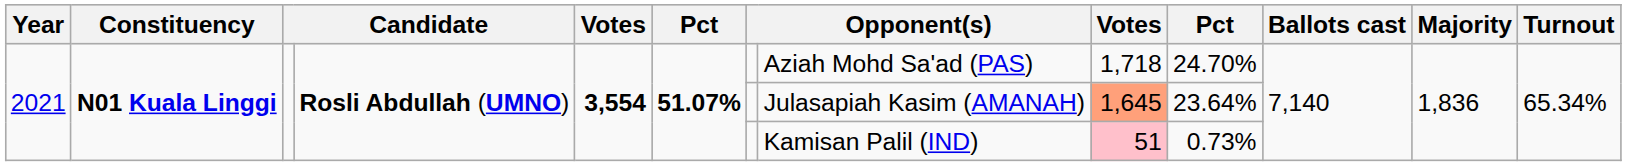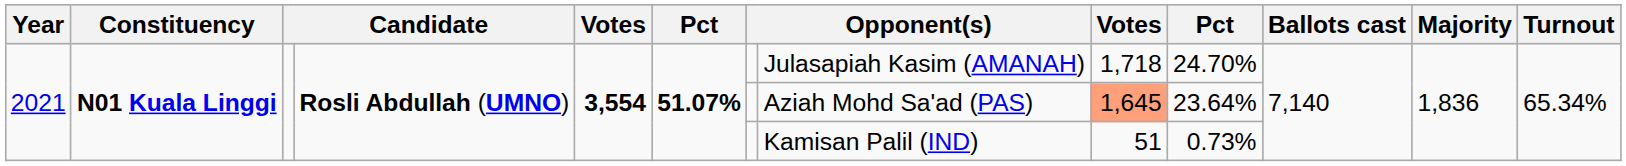(898, 63) Aziah Mohd Sa'ad (PAS) -> (924, 63) Julasapiah Kasim (AMANAH)
(924, 102) Julasapiah Kasim (AMANAH) -> (898, 102) Aziah Mohd Sa'ad (PAS)
(1148, 141) pink background -> (1148, 141) no background
